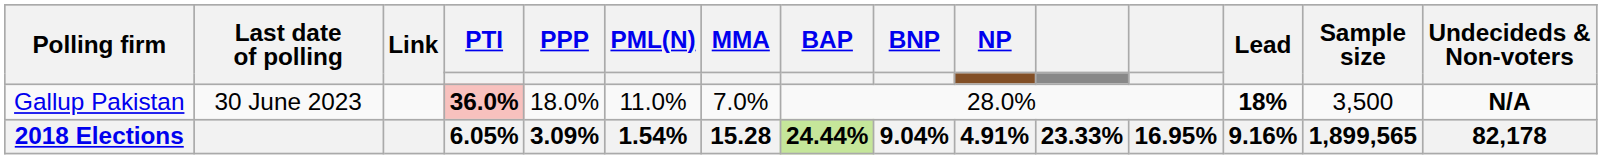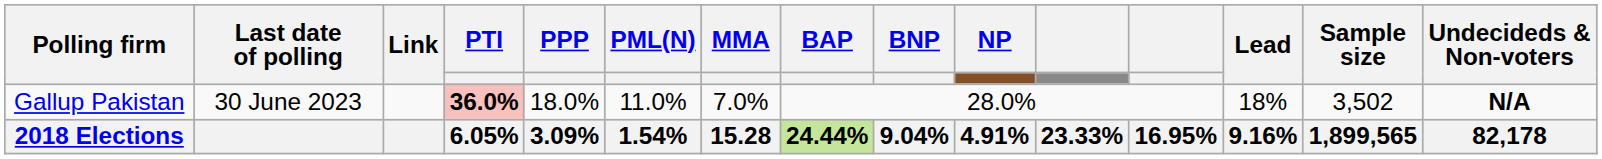(1263, 102) bold -> (1263, 102) normal
(1363, 102) 3,500 -> (1363, 102) 3,502
